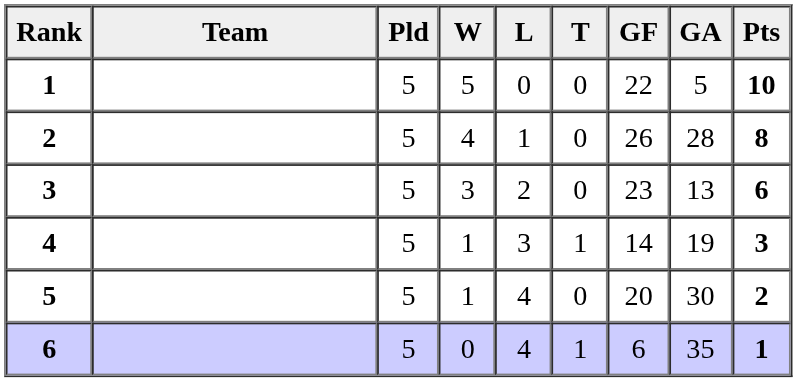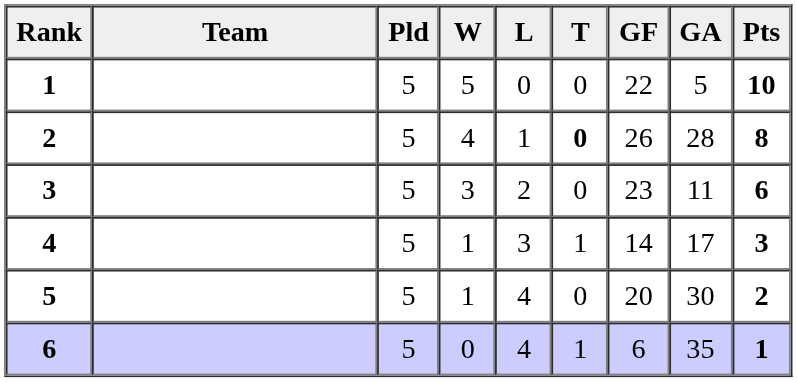(580, 137) normal -> (580, 137) bold
(700, 190) 13 -> (700, 190) 11
(700, 242) 19 -> (700, 242) 17
